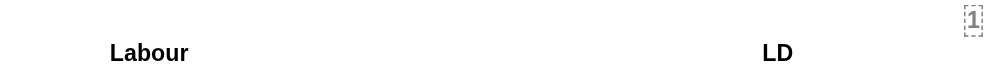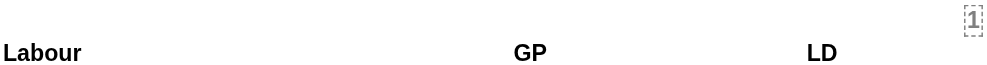+ column: (530, 20)
